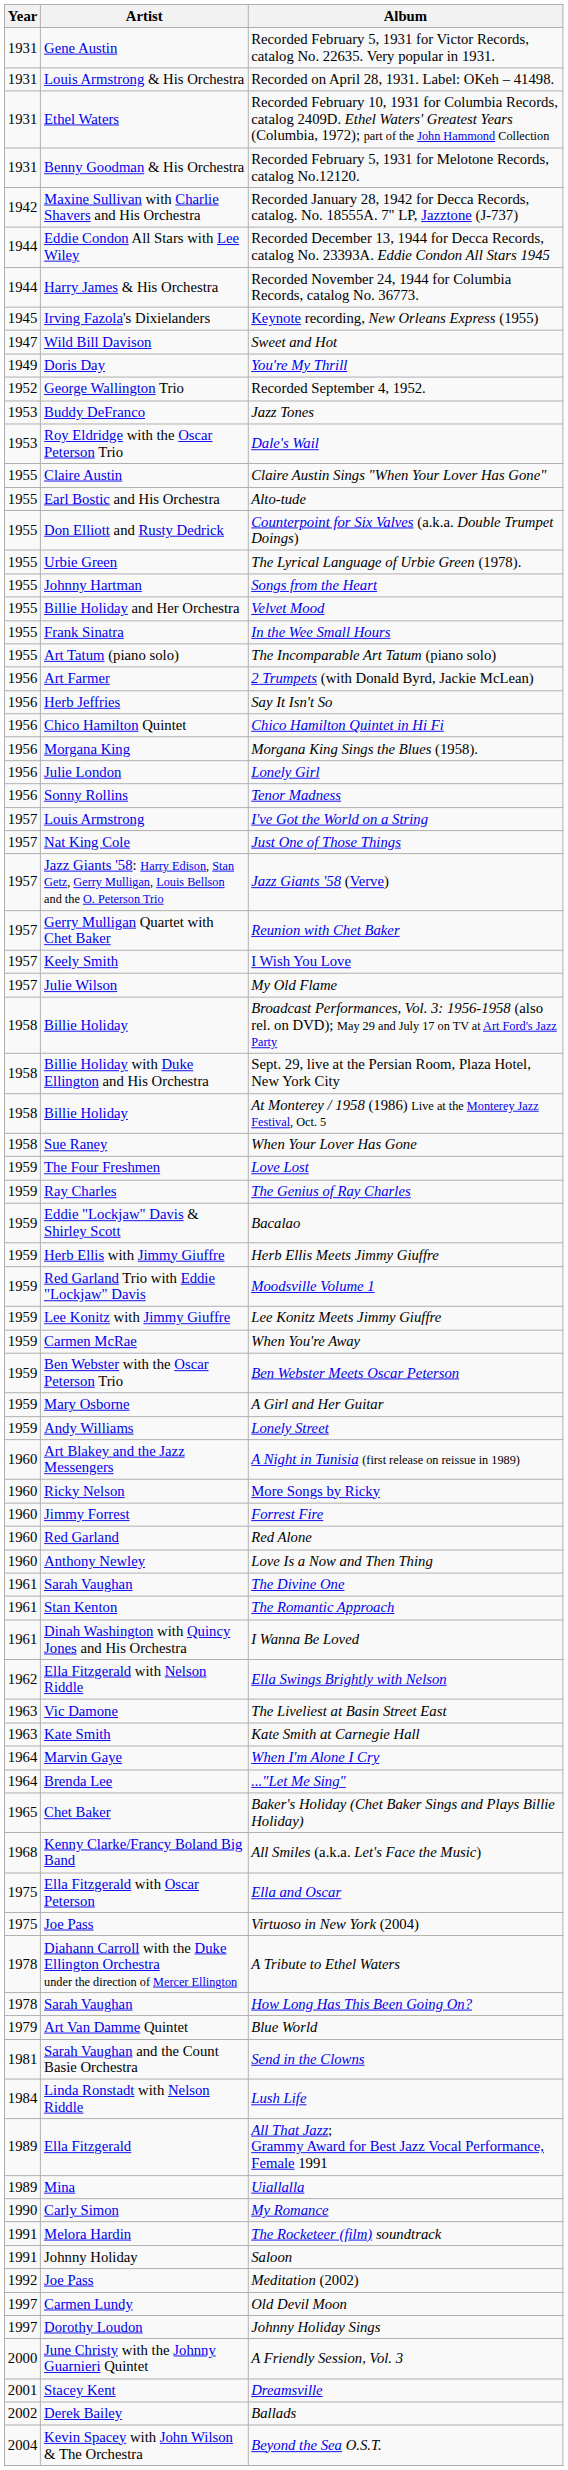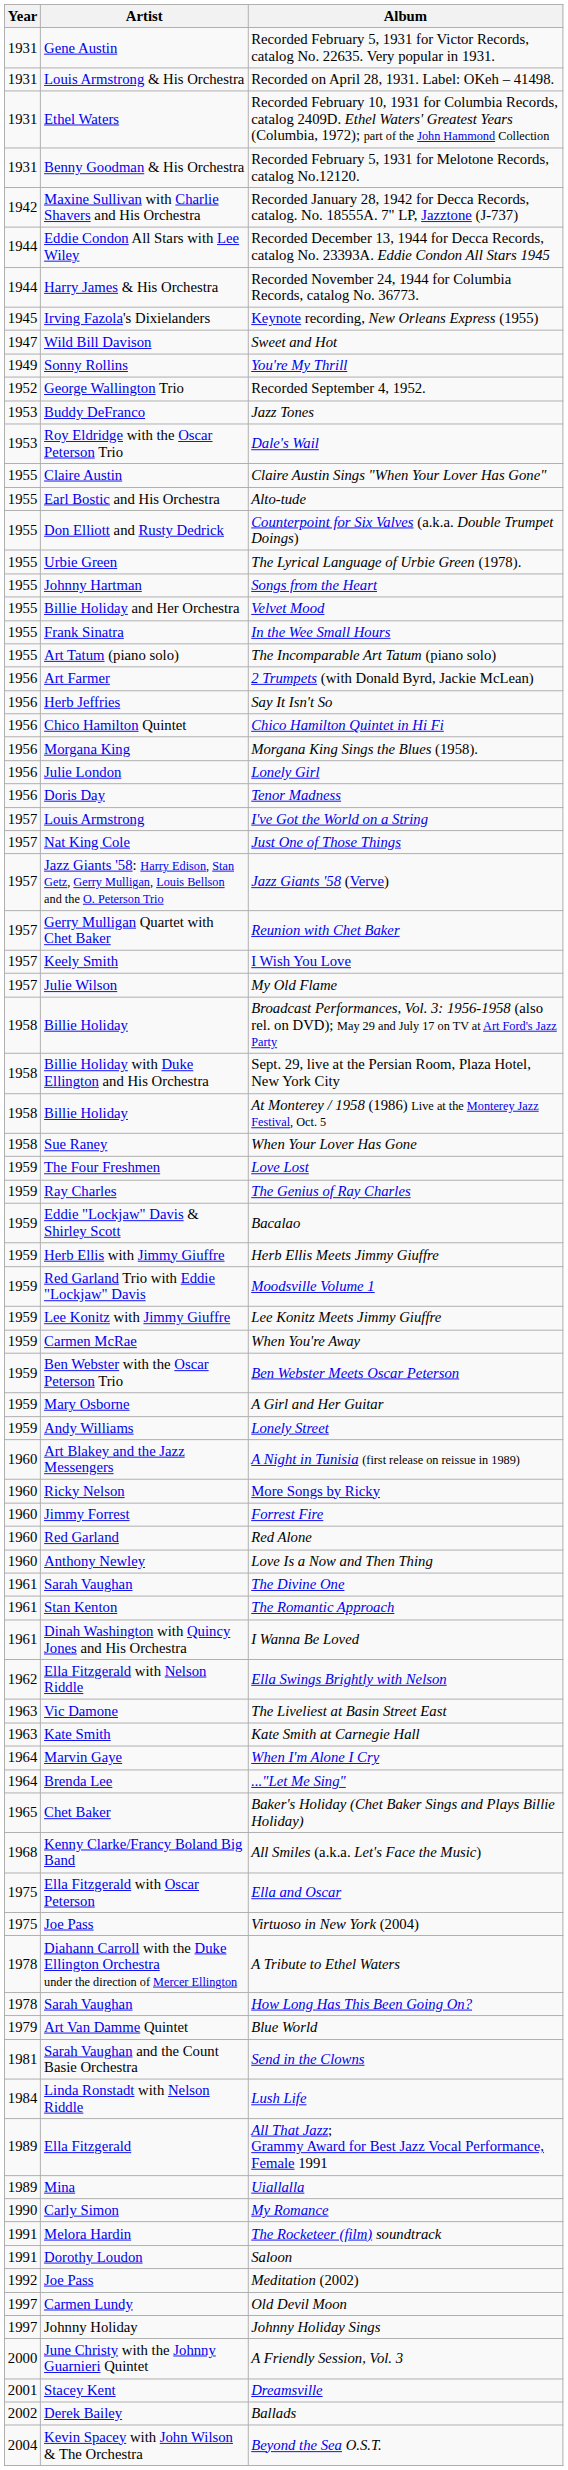(75, 365) Doris Day -> (86, 365) Sonny Rollins
(86, 795) Sonny Rollins -> (75, 795) Doris Day
(91, 2257) Johnny Holiday -> (93, 2257) Dorothy Loudon
(93, 2327) Dorothy Loudon -> (91, 2327) Johnny Holiday
